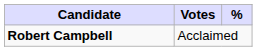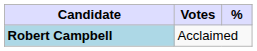(60, 35) no background -> (60, 35) lightblue background
